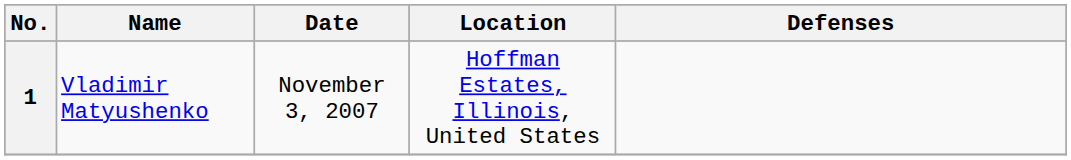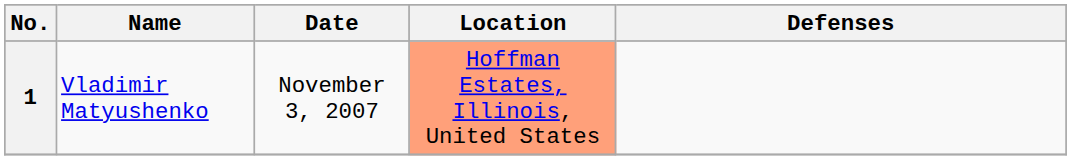(513, 98) no background -> (513, 98) lightsalmon background
